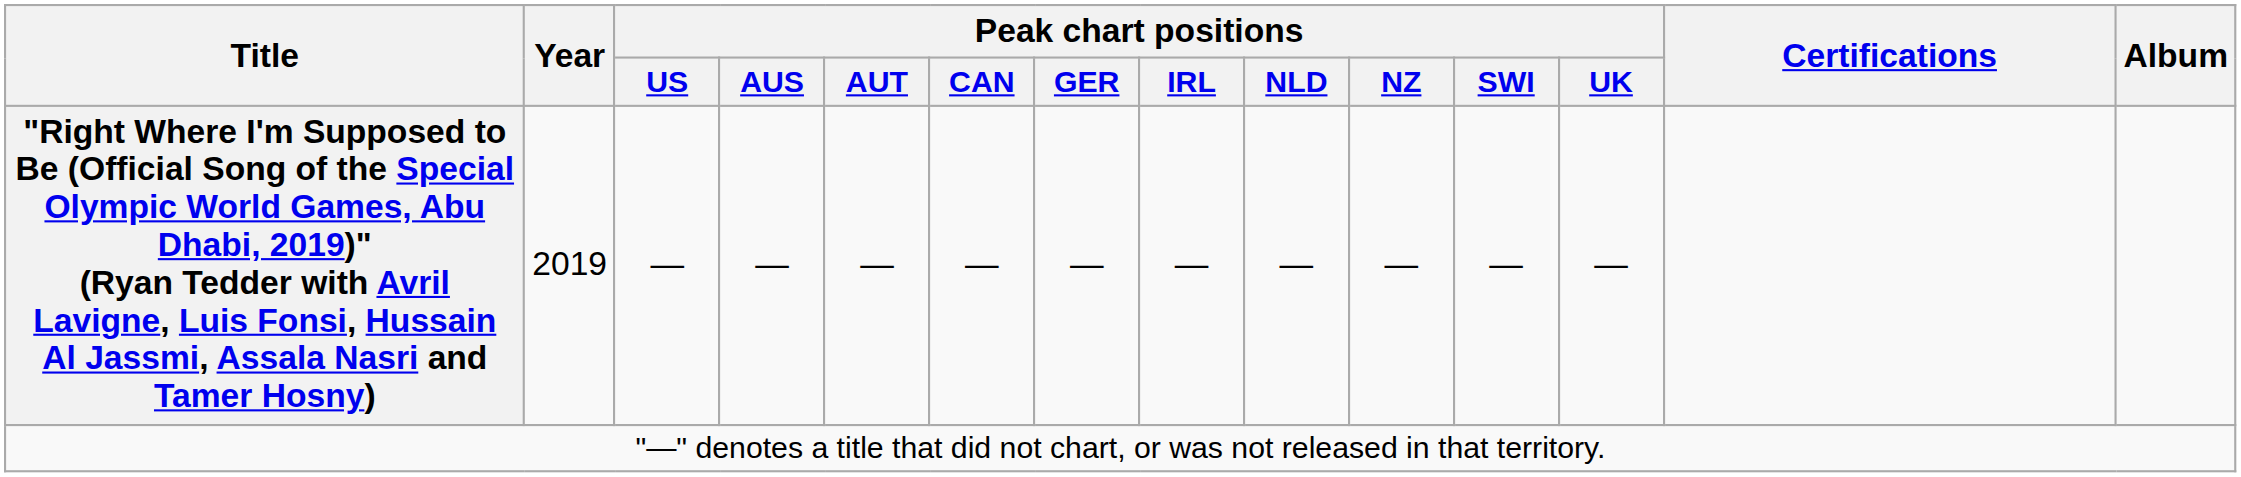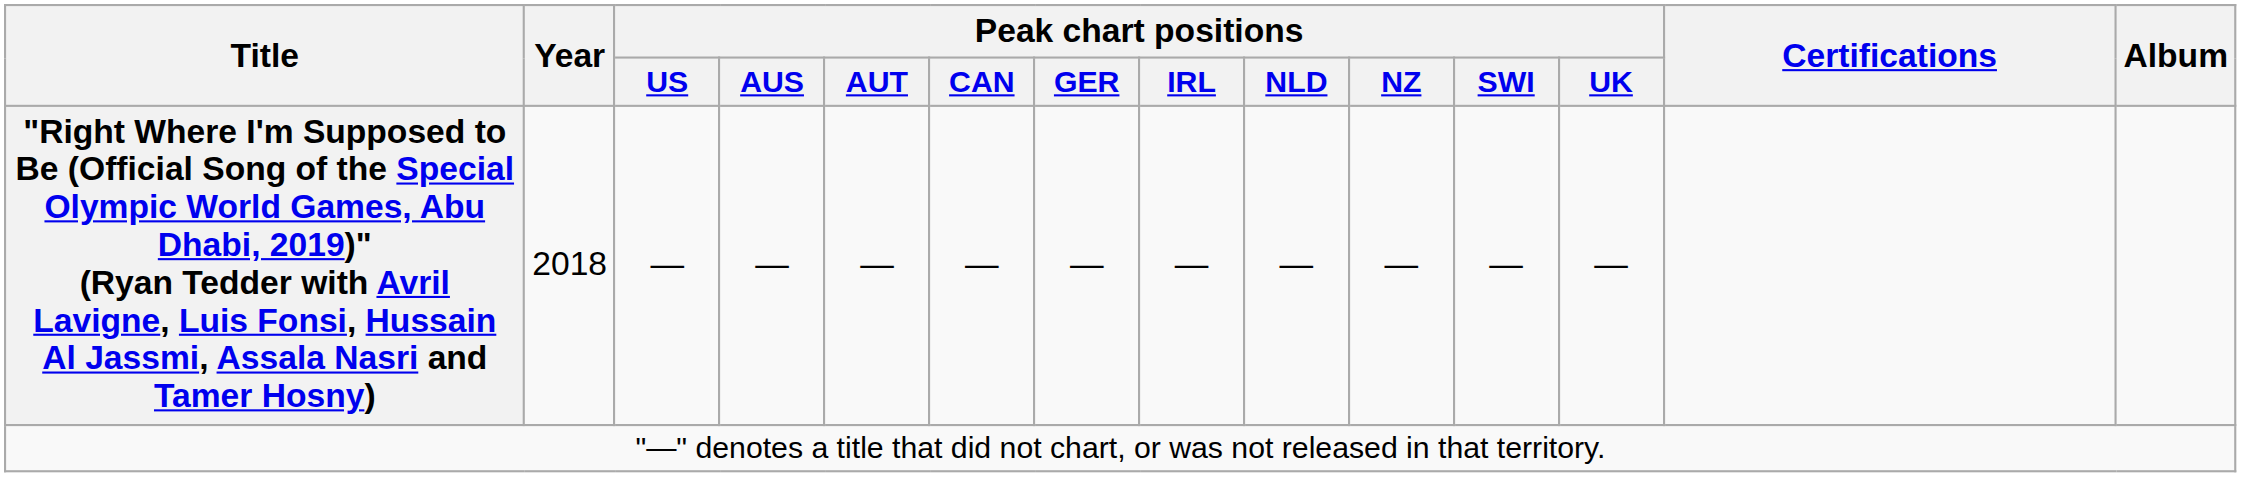(570, 264) 2019 -> (570, 264) 2018
